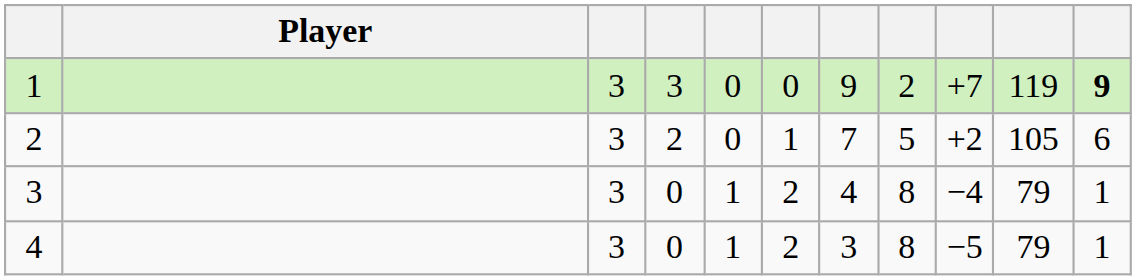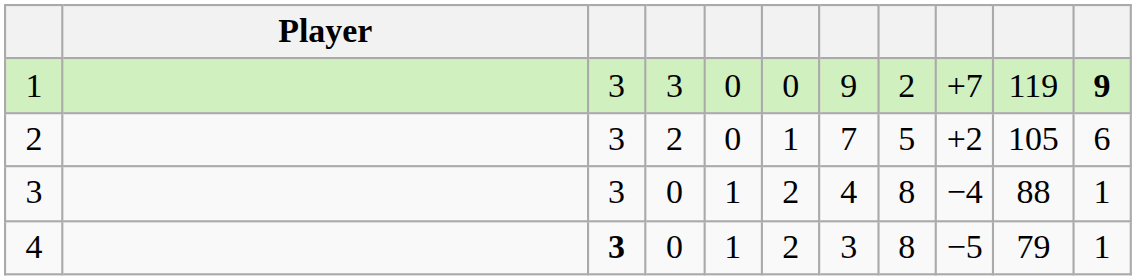(1033, 192) 79 -> (1033, 192) 88
(617, 246) normal -> (617, 246) bold
